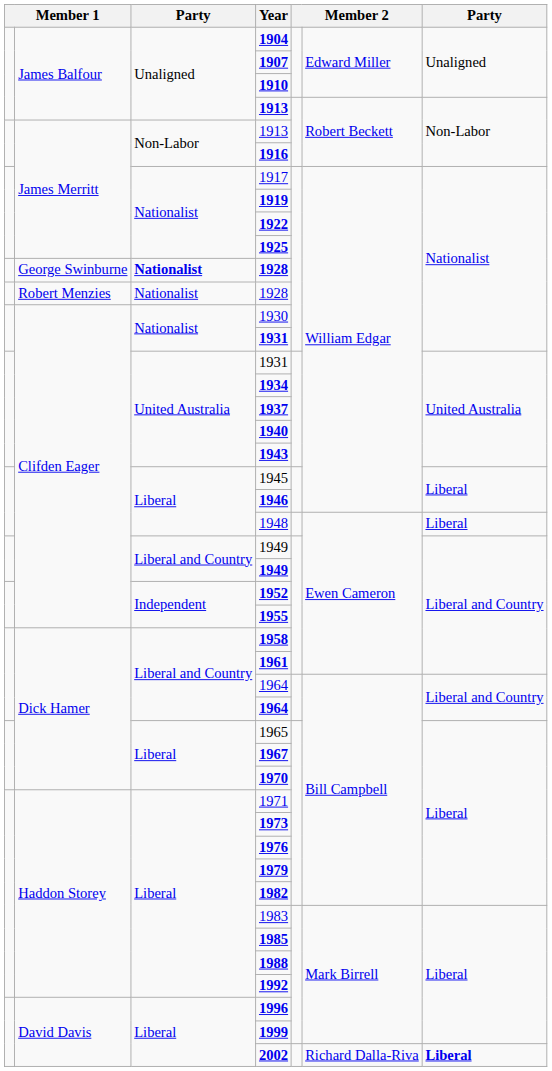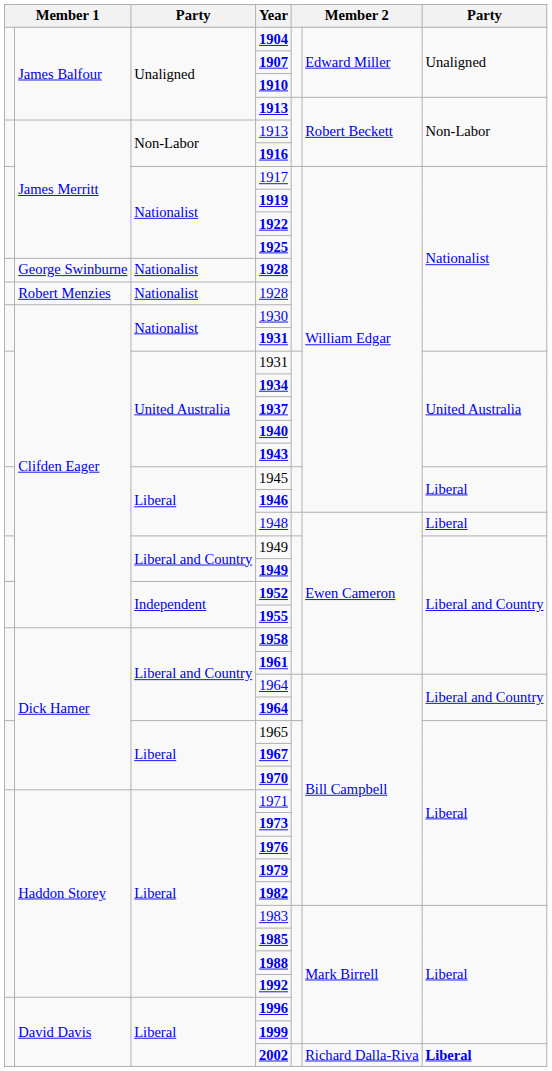(168, 270) bold -> (166, 270) normal
